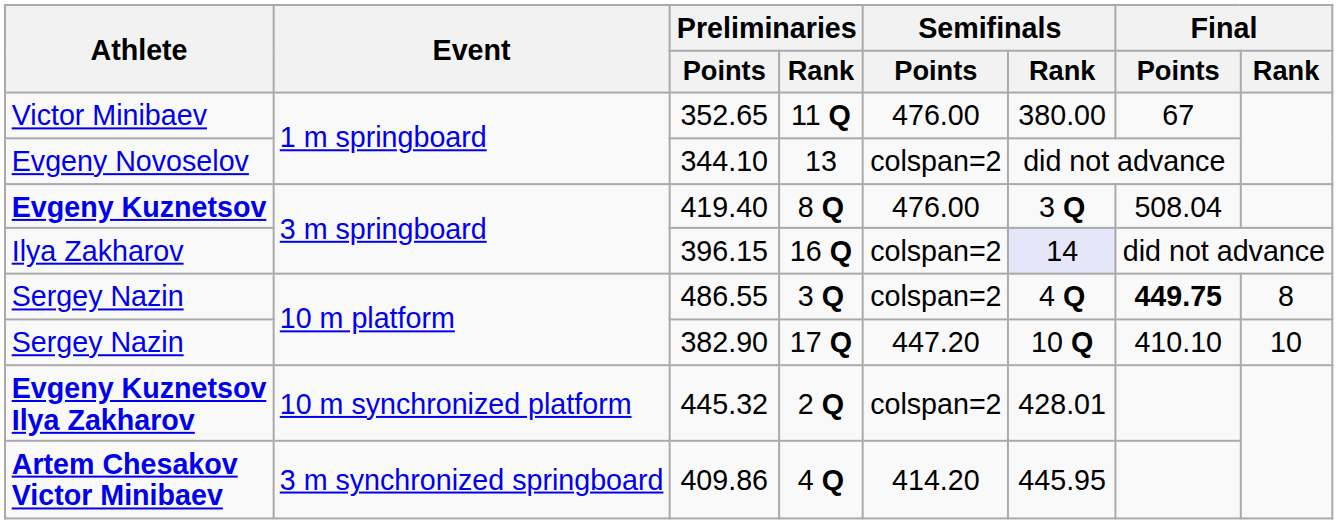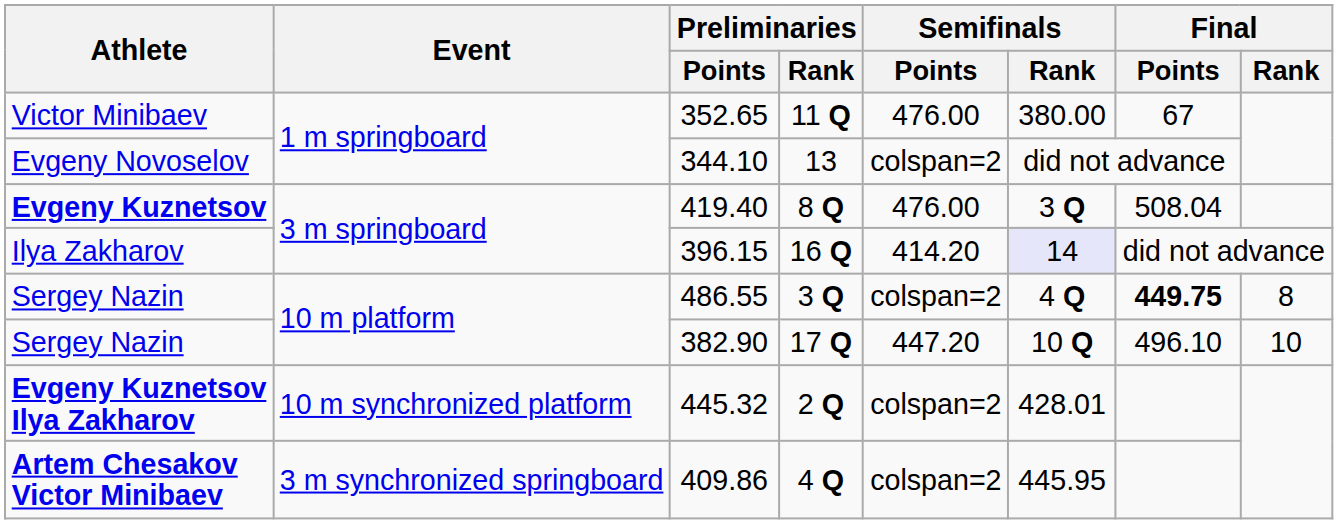(936, 252) colspan=2 -> (936, 252) 414.20
(1178, 342) 410.10 -> (1178, 342) 496.10
(936, 481) 414.20 -> (936, 481) colspan=2
